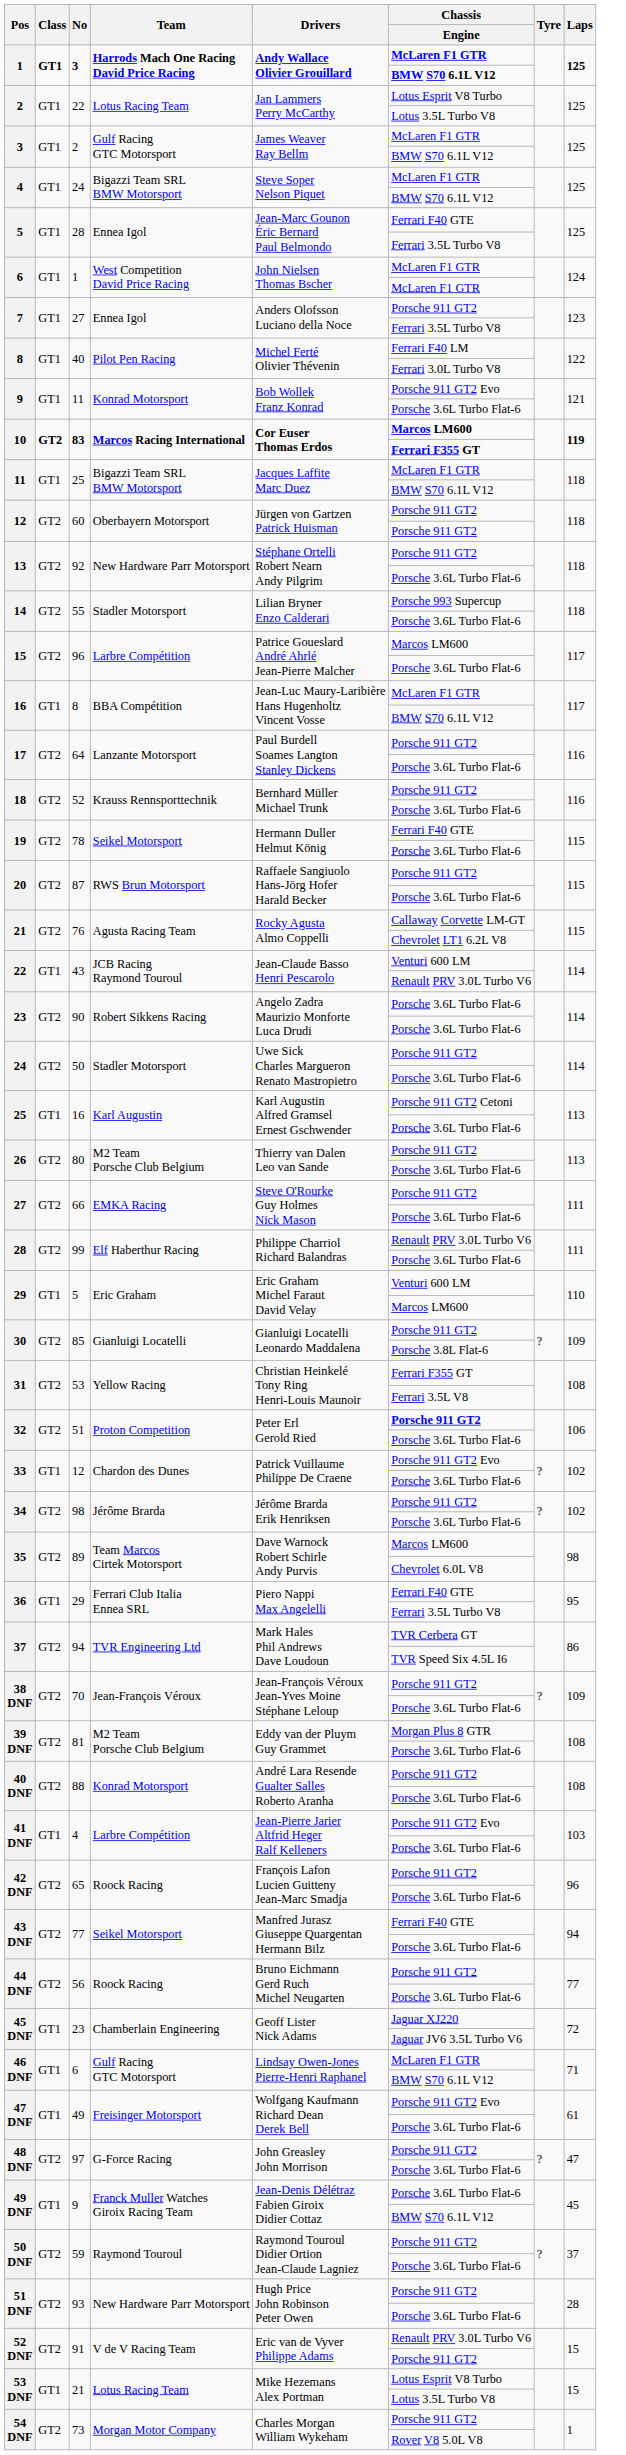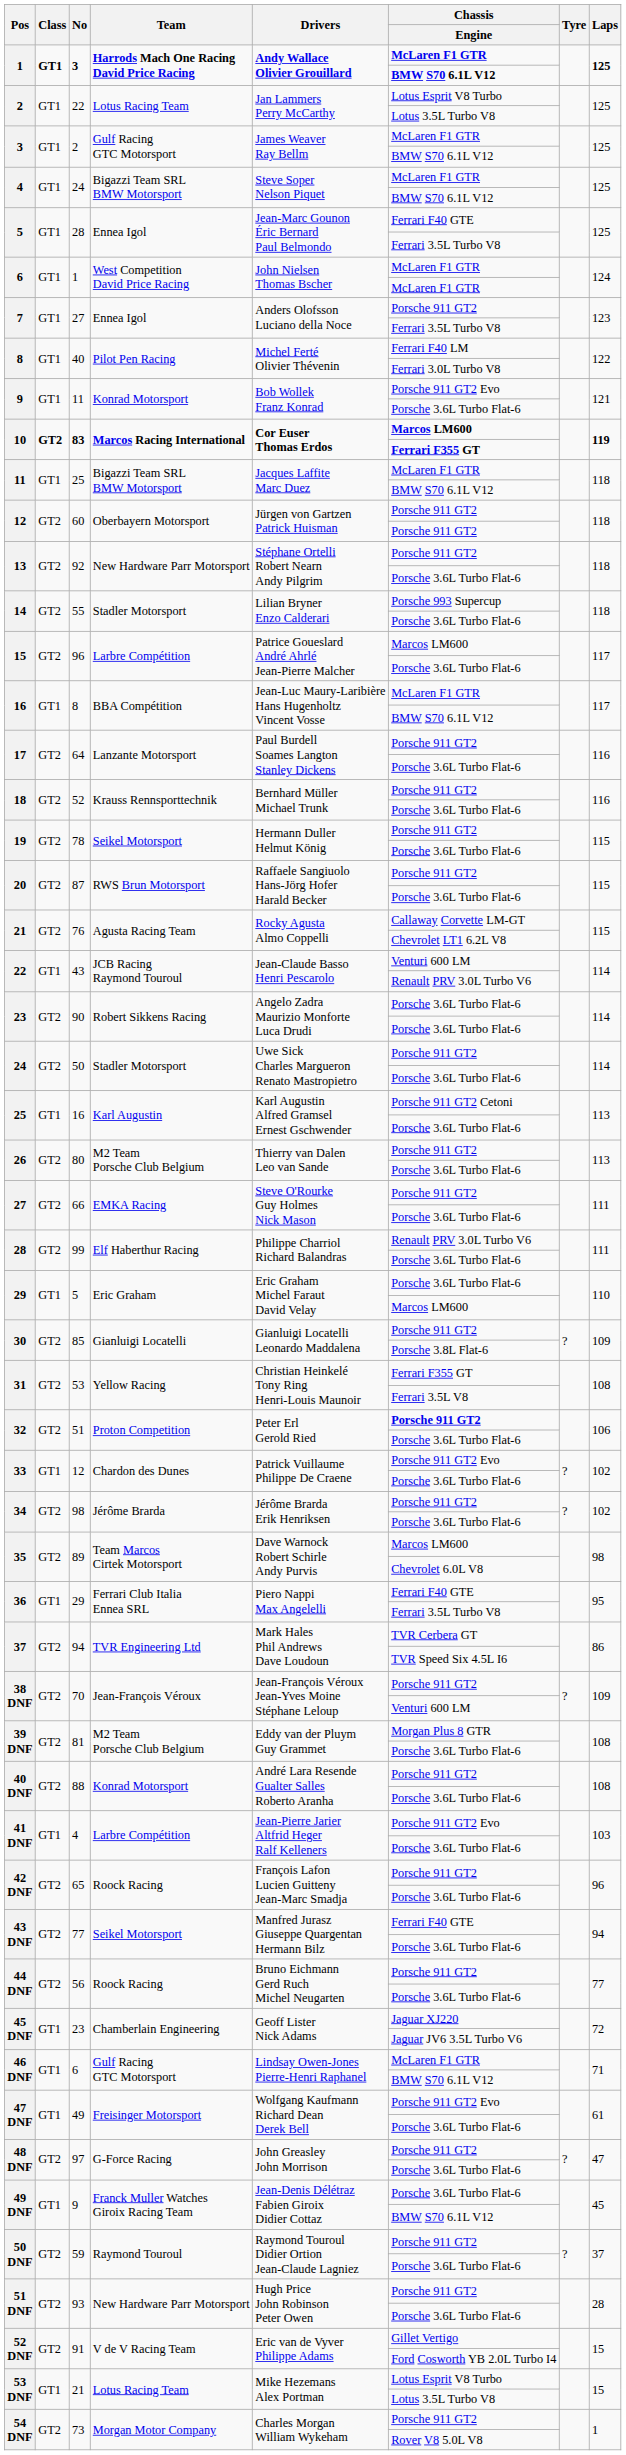(433, 830) Ferrari F40 GTE -> (434, 830) Porsche 911 GT2
(431, 1283) Venturi 600 LM -> (456, 1283) Porsche 3.6L Turbo Flat-6
(456, 1708) Porsche 3.6L Turbo Flat-6 -> (431, 1708) Venturi 600 LM
(461, 2338) Renault PRV 3.0L Turbo V6 -> (425, 2338) Gillet Vertigo
(434, 2359) Porsche 911 GT2 -> (474, 2359) Ford Cosworth YB 2.0L Turbo I4
